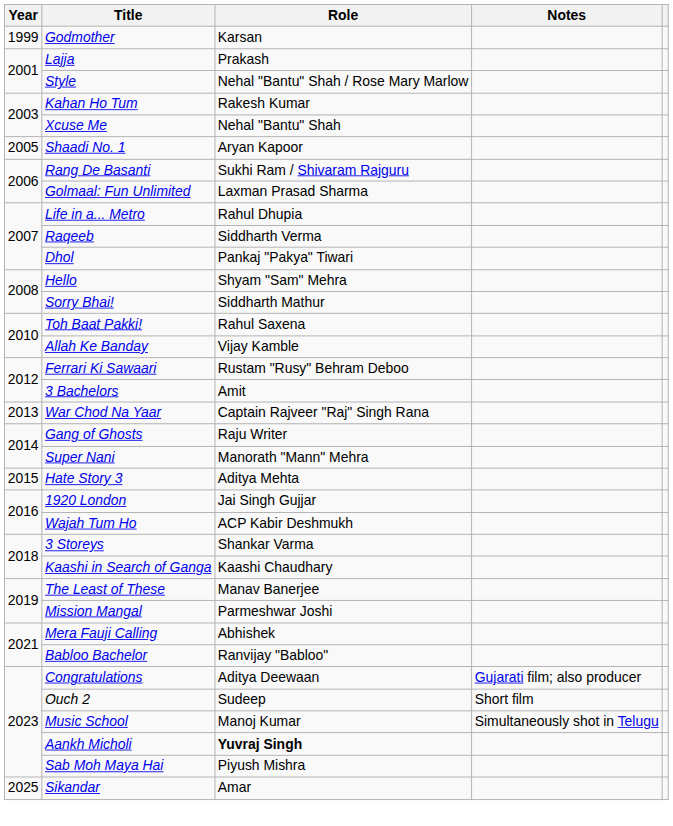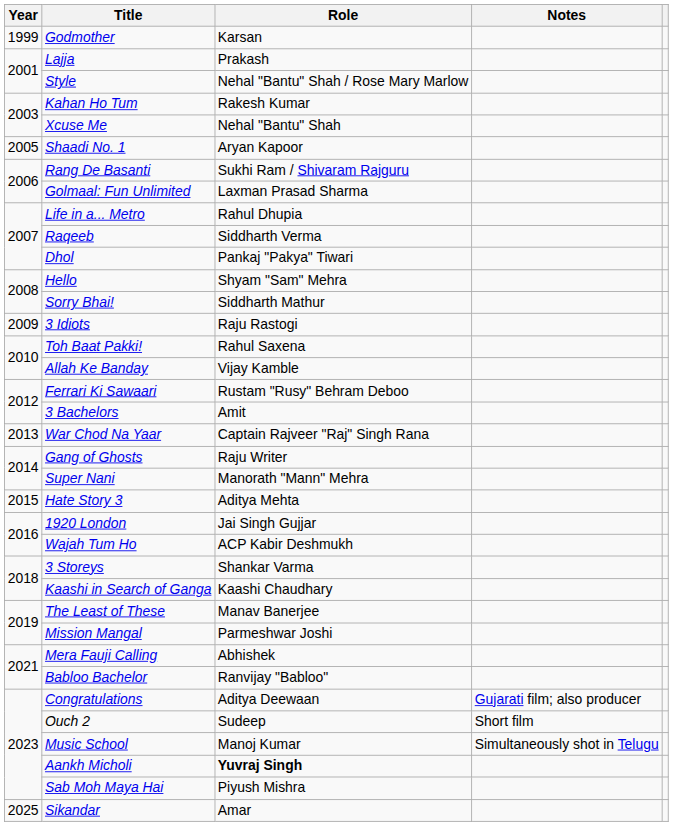+ row: (67, 324)
